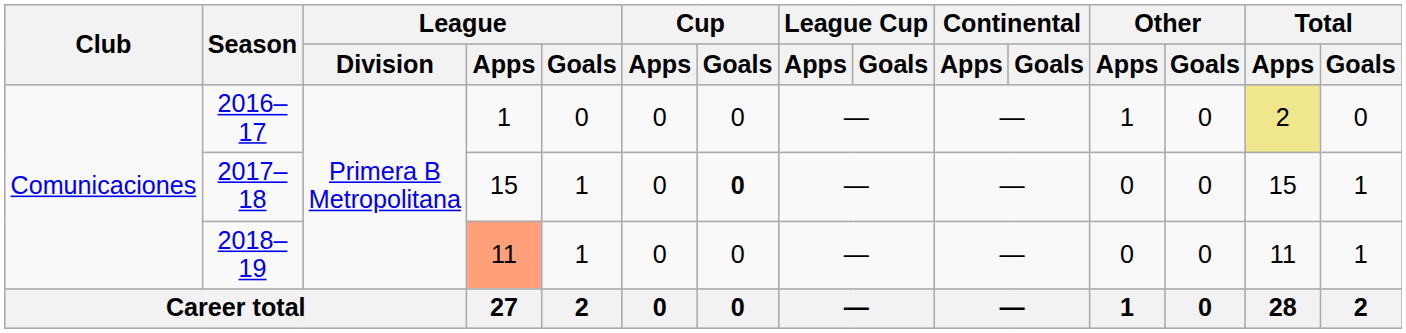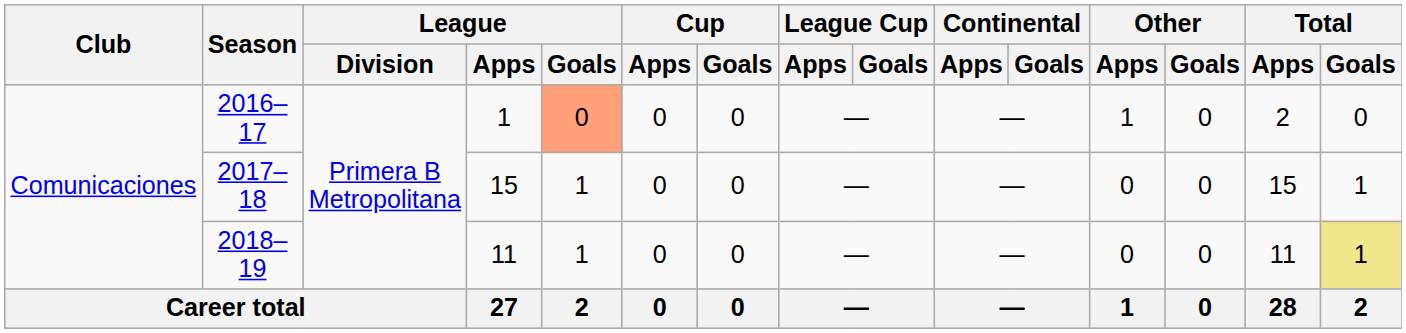(582, 118) no background -> (582, 118) lightsalmon background
(1283, 118) khaki background -> (1283, 118) no background
(738, 186) bold -> (738, 186) normal
(504, 254) lightsalmon background -> (504, 254) no background
(1361, 254) no background -> (1361, 254) khaki background
